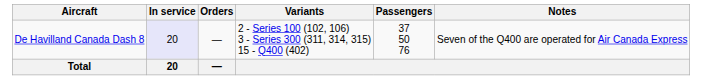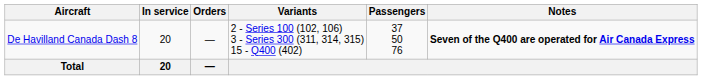(172, 39) lavender background -> (165, 39) no background
(562, 39) normal -> (562, 39) bold
